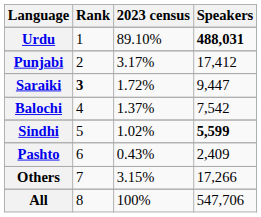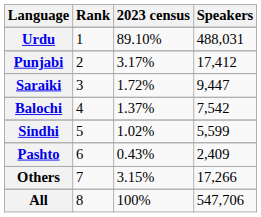(220, 39) bold -> (220, 39) normal
(80, 85) bold -> (80, 85) normal
(213, 131) bold -> (213, 131) normal
